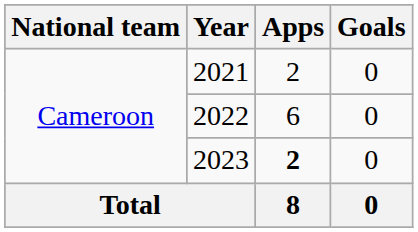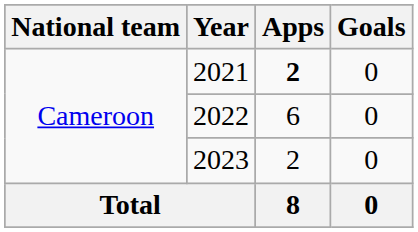(293, 71) normal -> (293, 71) bold
(293, 159) bold -> (293, 159) normal
